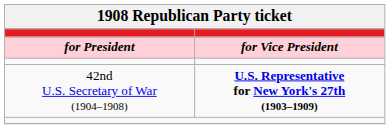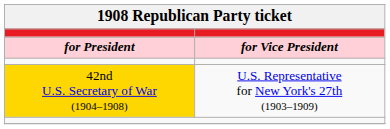(99, 91) no background -> (99, 91) gold background
(289, 91) bold -> (289, 91) normal
